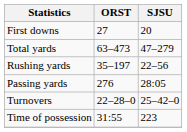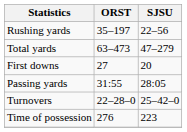rows swapped: (33, 30) <-> (39, 65)
(105, 83) 276 -> (109, 83) 31:55
(109, 118) 31:55 -> (105, 118) 276
